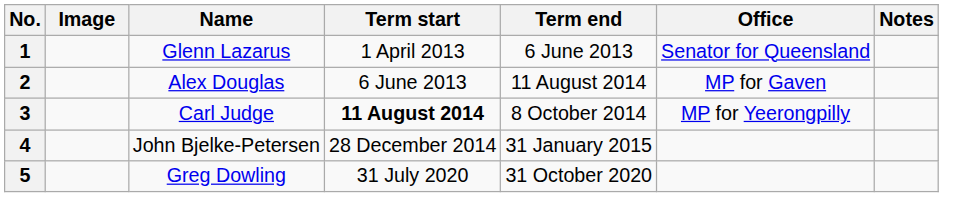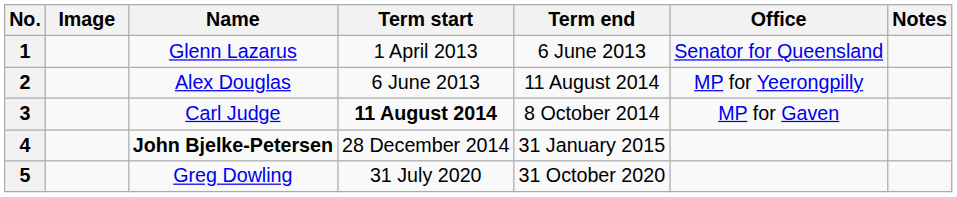(766, 82) MP for Gaven -> (779, 82) MP for Yeerongpilly
(766, 113) MP for Yeerongpilly -> (779, 113) MP for Gaven
(226, 144) normal -> (233, 144) bold
